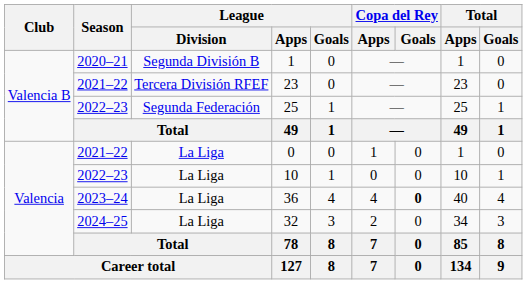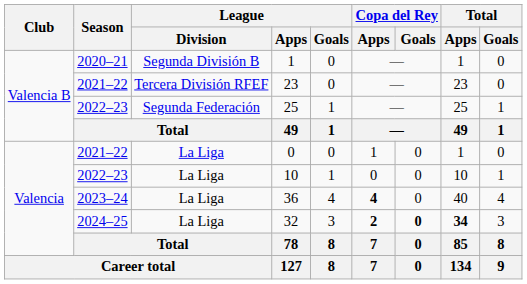(374, 198) normal -> (374, 198) bold
(418, 198) bold -> (418, 198) normal
(374, 221) normal -> (374, 221) bold
(418, 221) normal -> (418, 221) bold
(461, 221) normal -> (461, 221) bold
